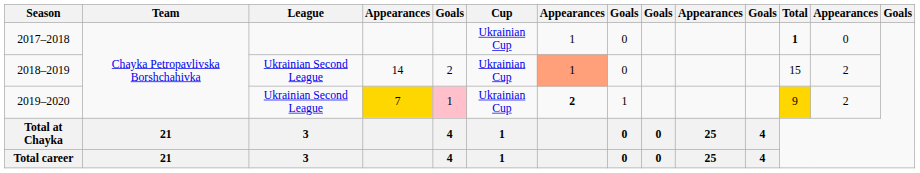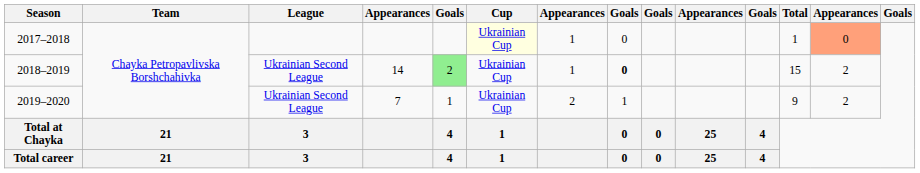(502, 38) no background -> (502, 38) lightyellow background
(795, 38) bold -> (795, 38) normal
(846, 38) no background -> (846, 38) lightsalmon background
(450, 70) no background -> (450, 70) lightgreen background
(572, 70) lightsalmon background -> (572, 70) no background
(624, 70) normal -> (624, 70) bold
(398, 102) gold background -> (398, 102) no background
(450, 102) pink background -> (450, 102) no background
(572, 102) bold -> (572, 102) normal
(795, 102) gold background -> (795, 102) no background
